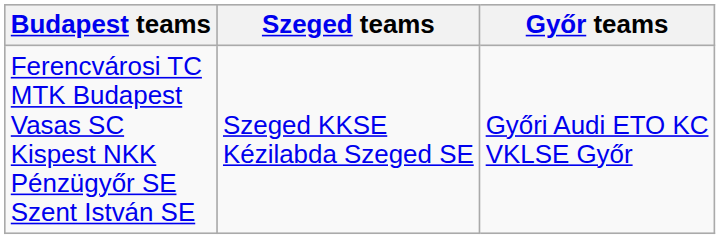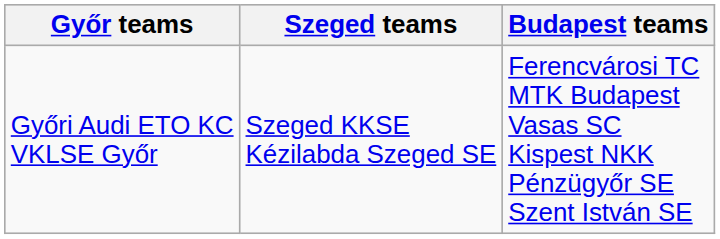columns swapped: (111, 25) <-> (597, 25)
